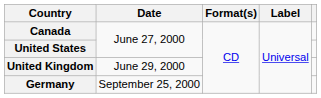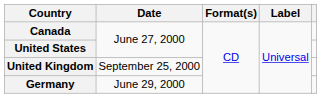(149, 66) June 29, 2000 -> (149, 66) September 25, 2000
(149, 84) September 25, 2000 -> (149, 84) June 29, 2000
